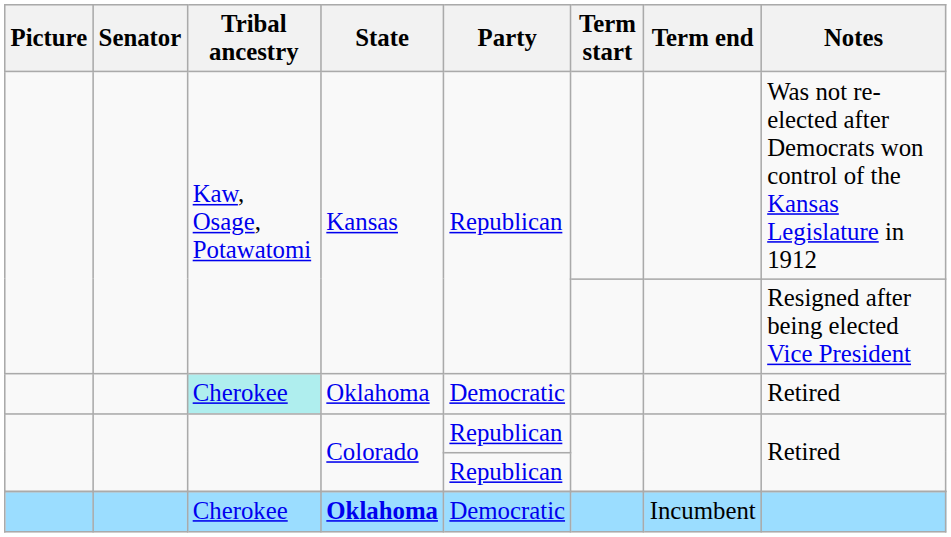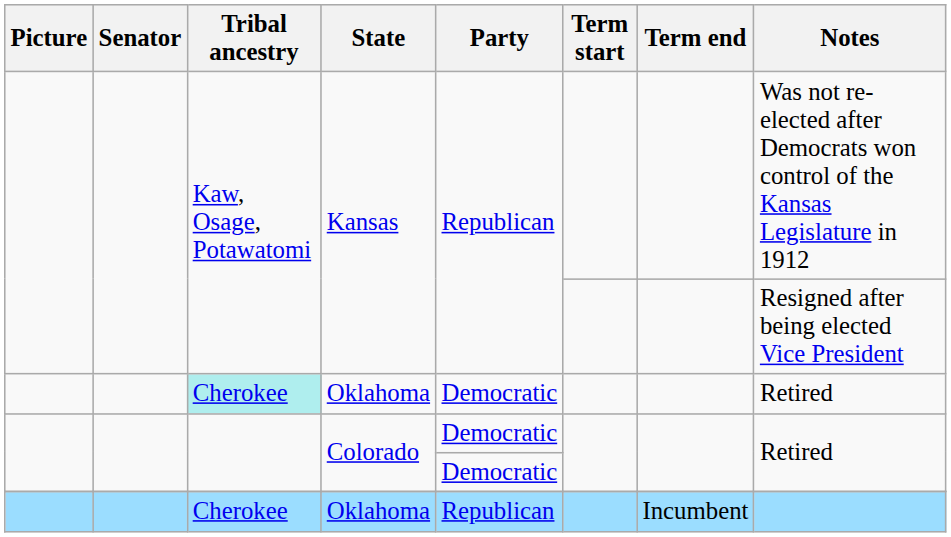(506, 432) Republican -> (499, 432) Democratic
(506, 471) Republican -> (499, 471) Democratic
(382, 511) bold -> (378, 511) normal
(507, 511) Democratic -> (498, 511) Republican
